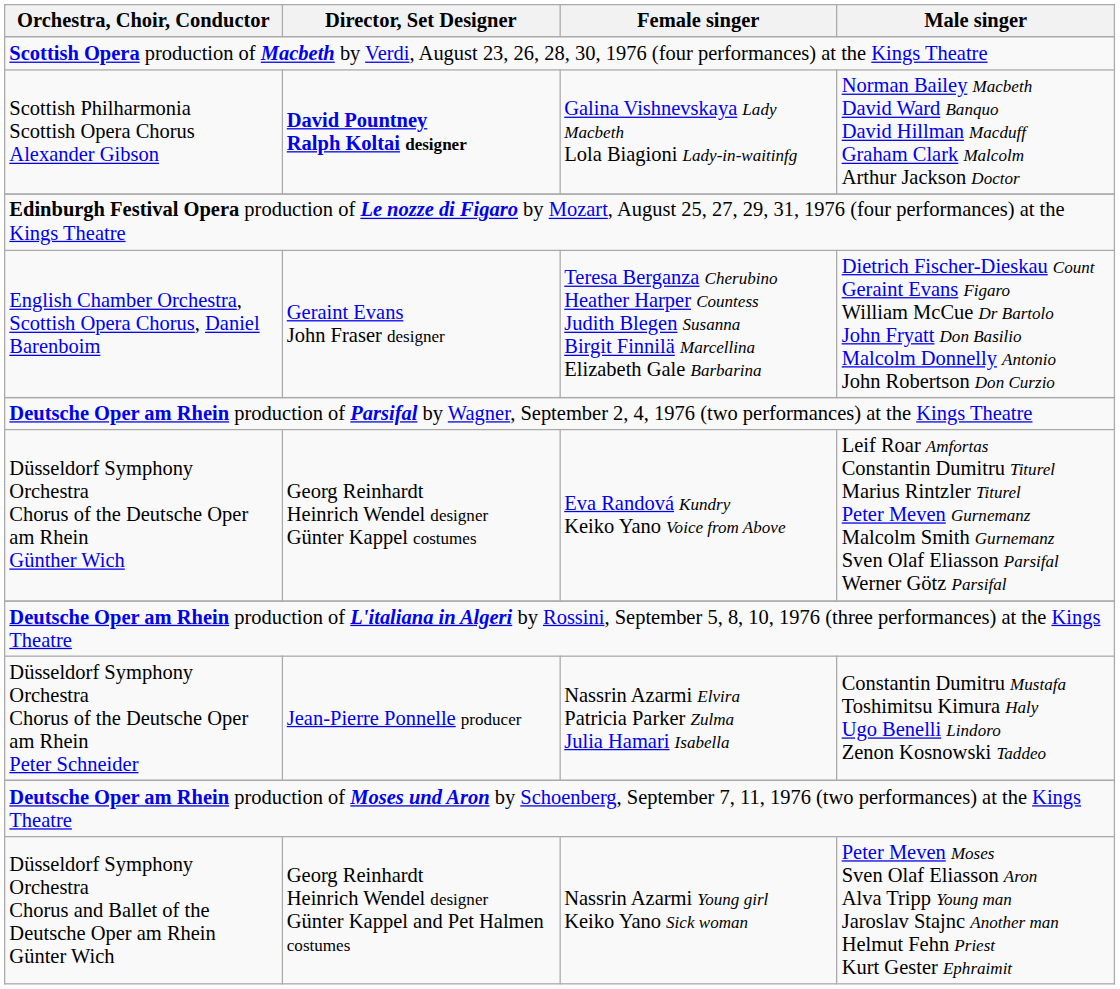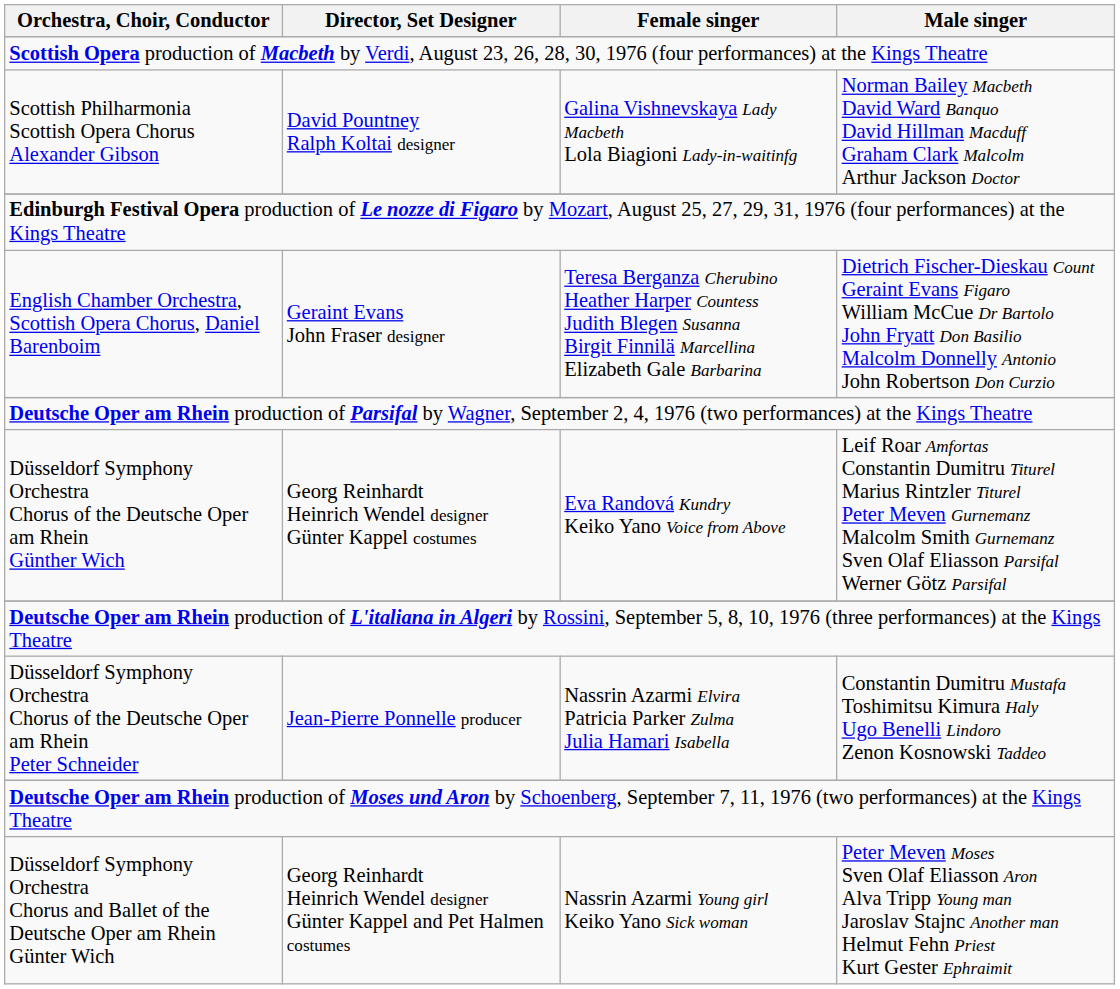(377, 131) bold -> (371, 131) normal
